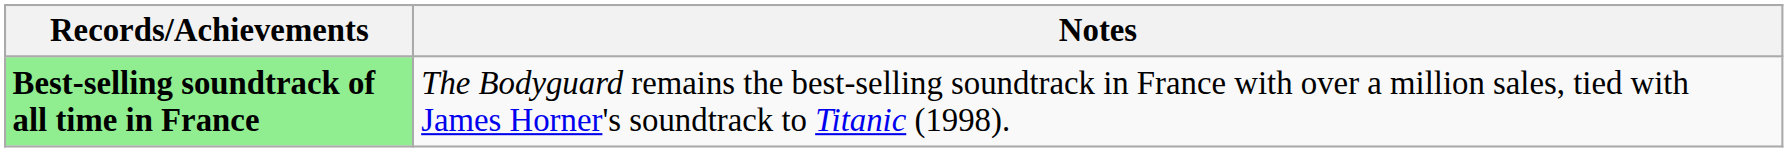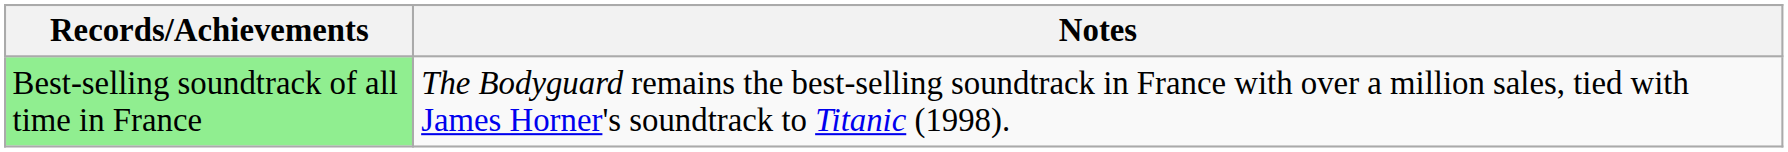(194, 100) bold -> (205, 100) normal
